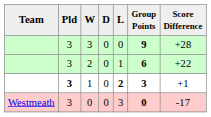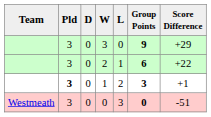columns swapped: (90, 20) <-> (106, 20)
(183, 45) +28 -> (183, 45) +29
(121, 83) bold -> (121, 83) normal
(183, 102) -17 -> (183, 102) -51
